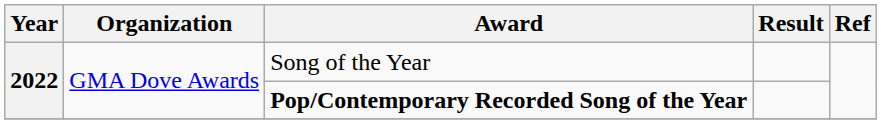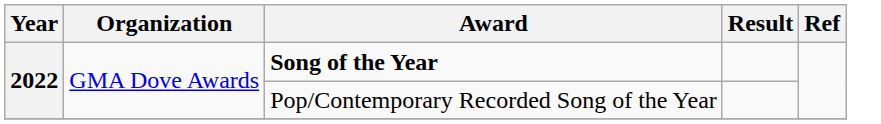(350, 61) normal -> (354, 61) bold
(509, 99) bold -> (494, 99) normal
